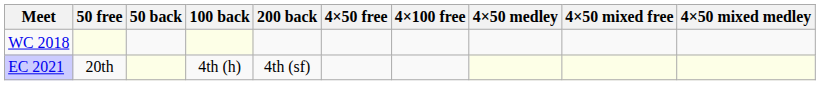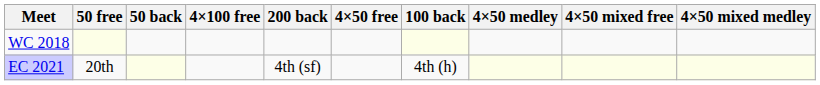columns swapped: (220, 17) <-> (430, 17)
